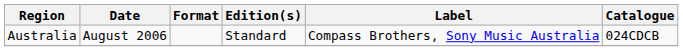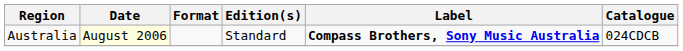(125, 36) no background -> (125, 36) lightyellow background
(454, 36) normal -> (454, 36) bold
